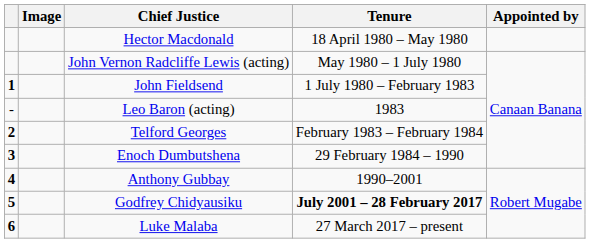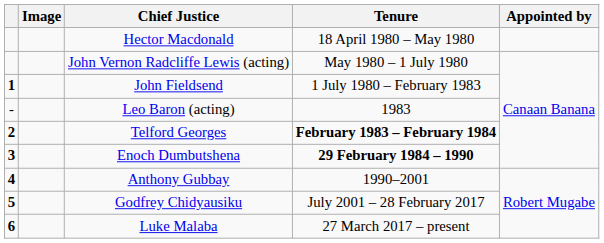(389, 132) normal -> (396, 132) bold
(389, 156) normal -> (396, 156) bold
(389, 202) bold -> (396, 202) normal
